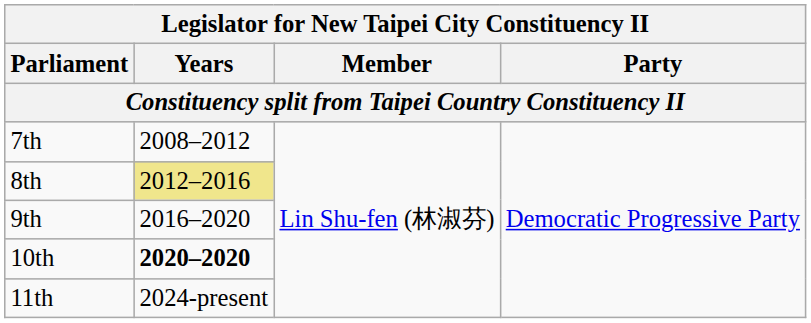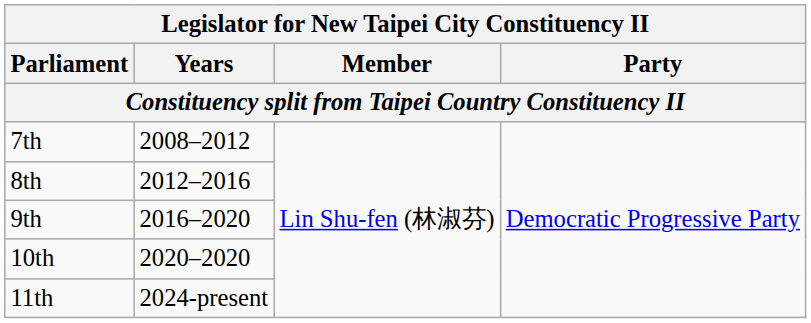(195, 180) khaki background -> (195, 180) no background
(195, 258) bold -> (195, 258) normal
